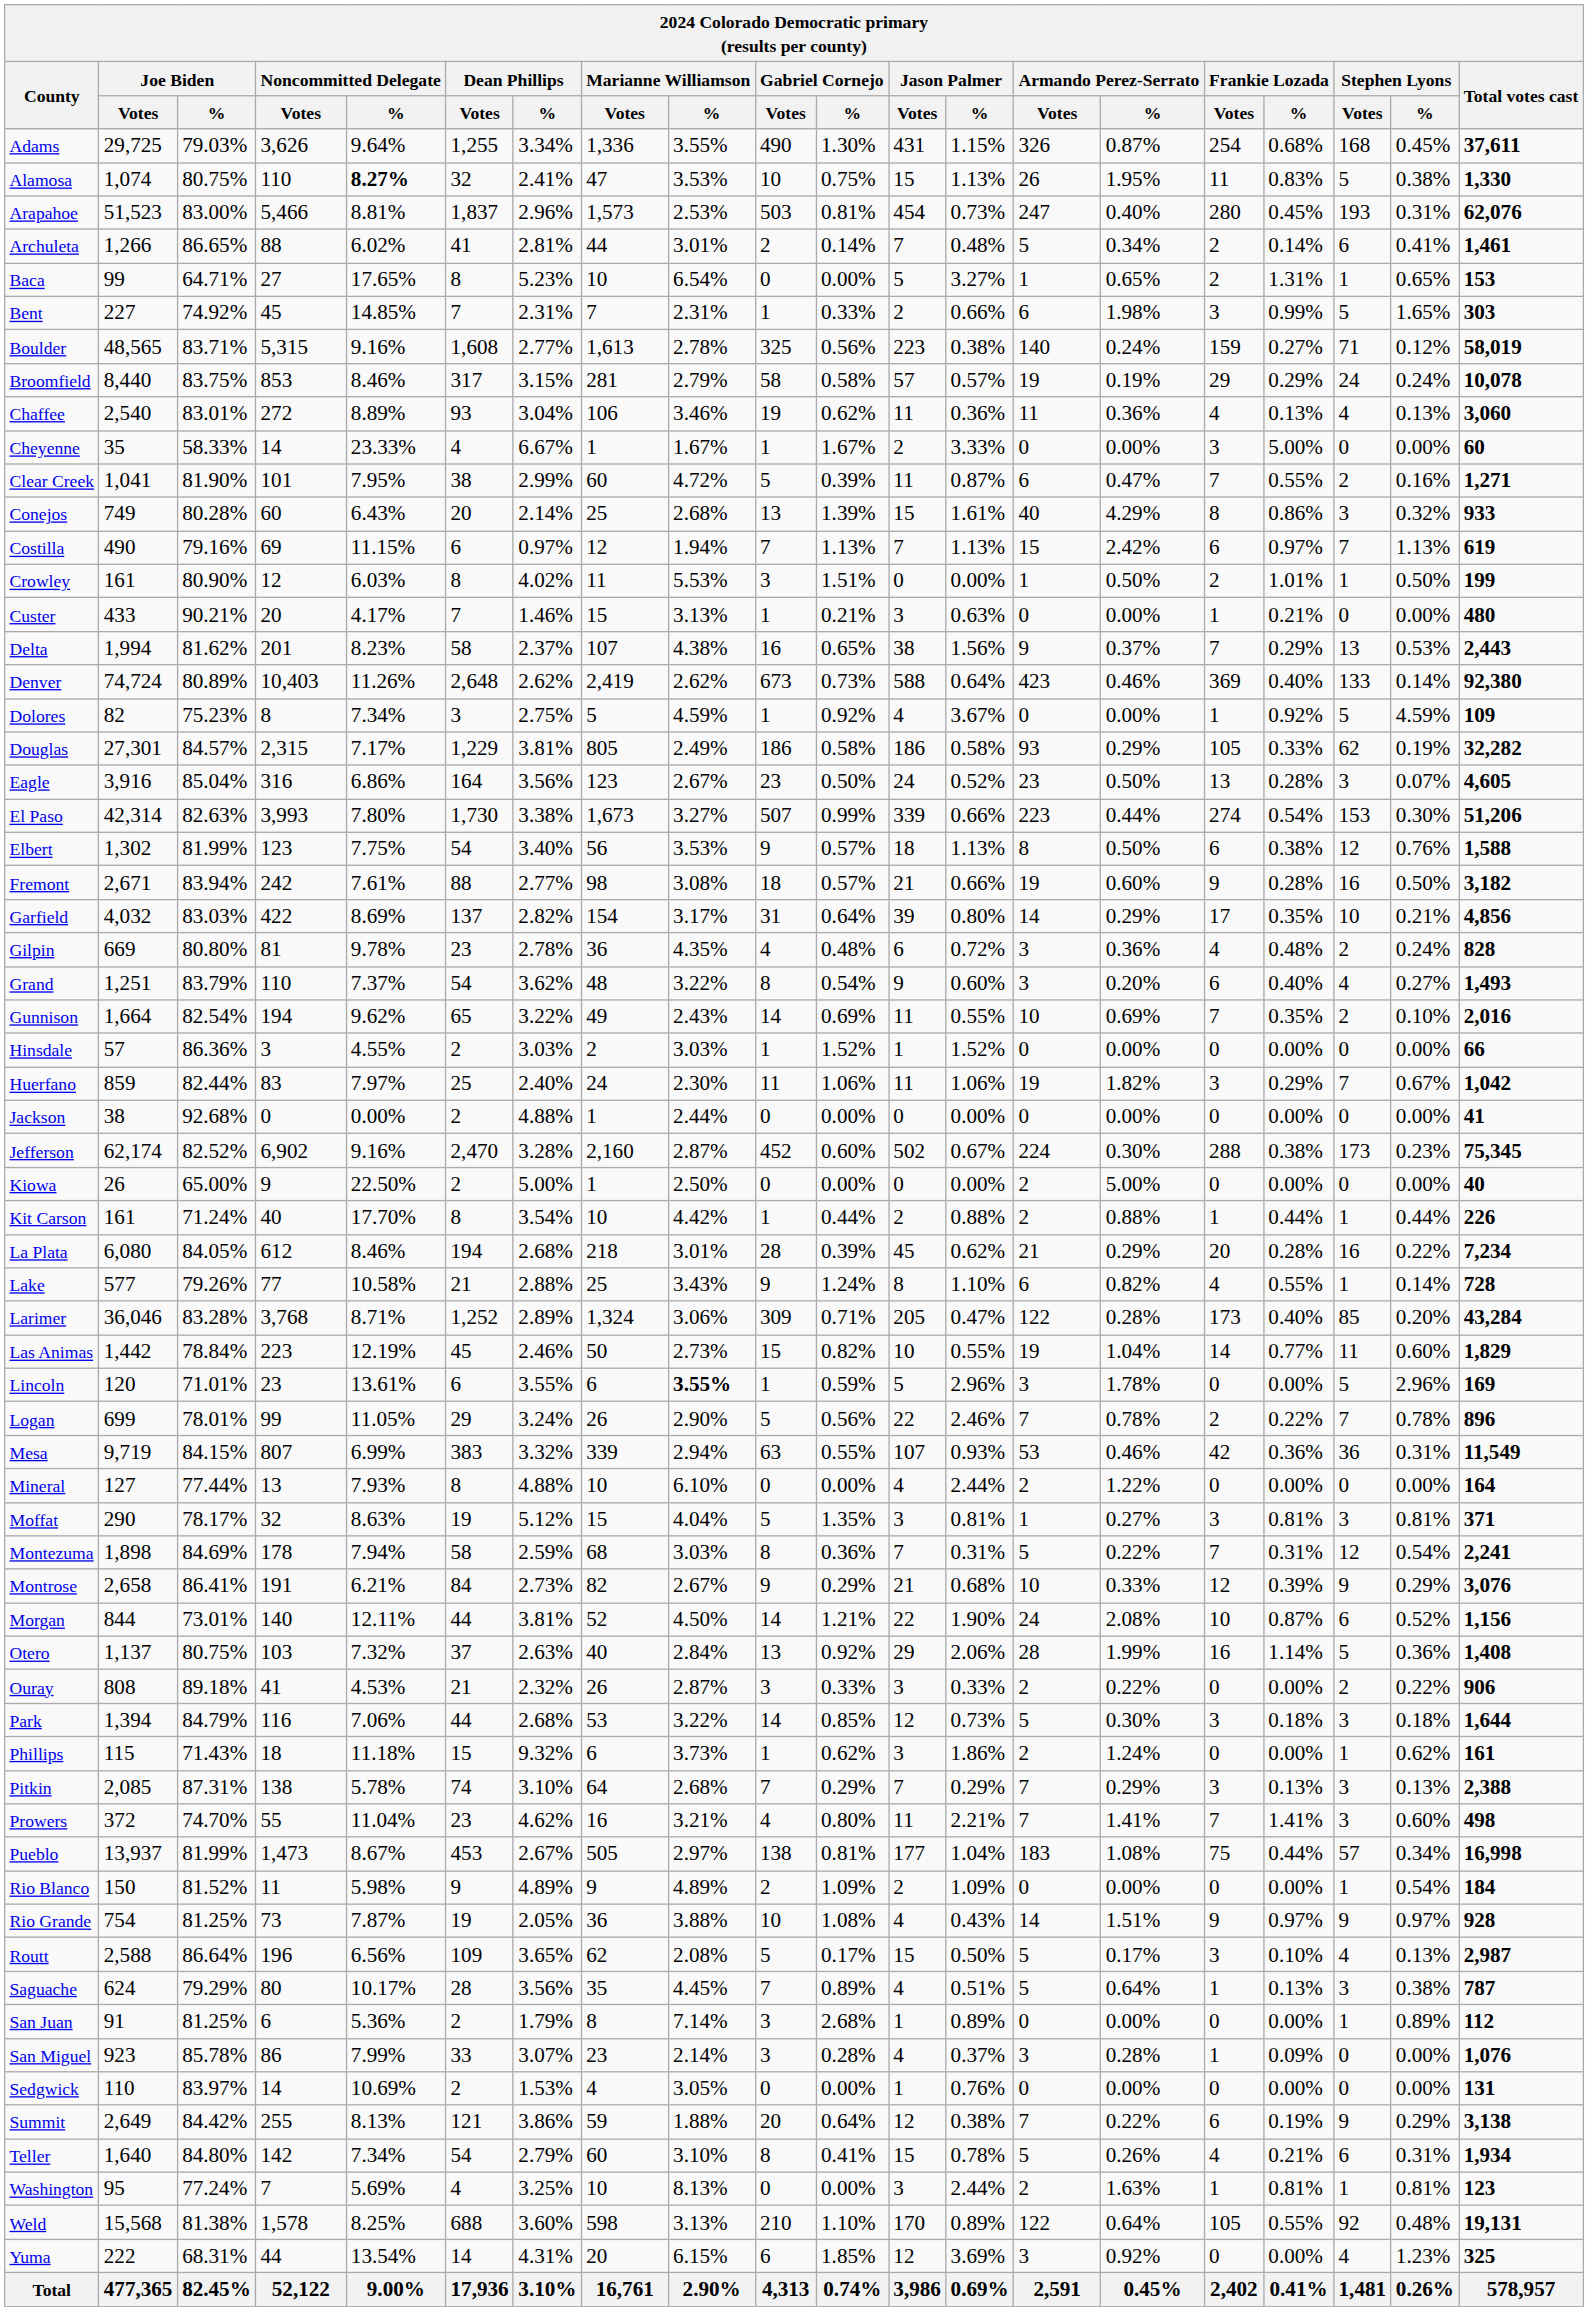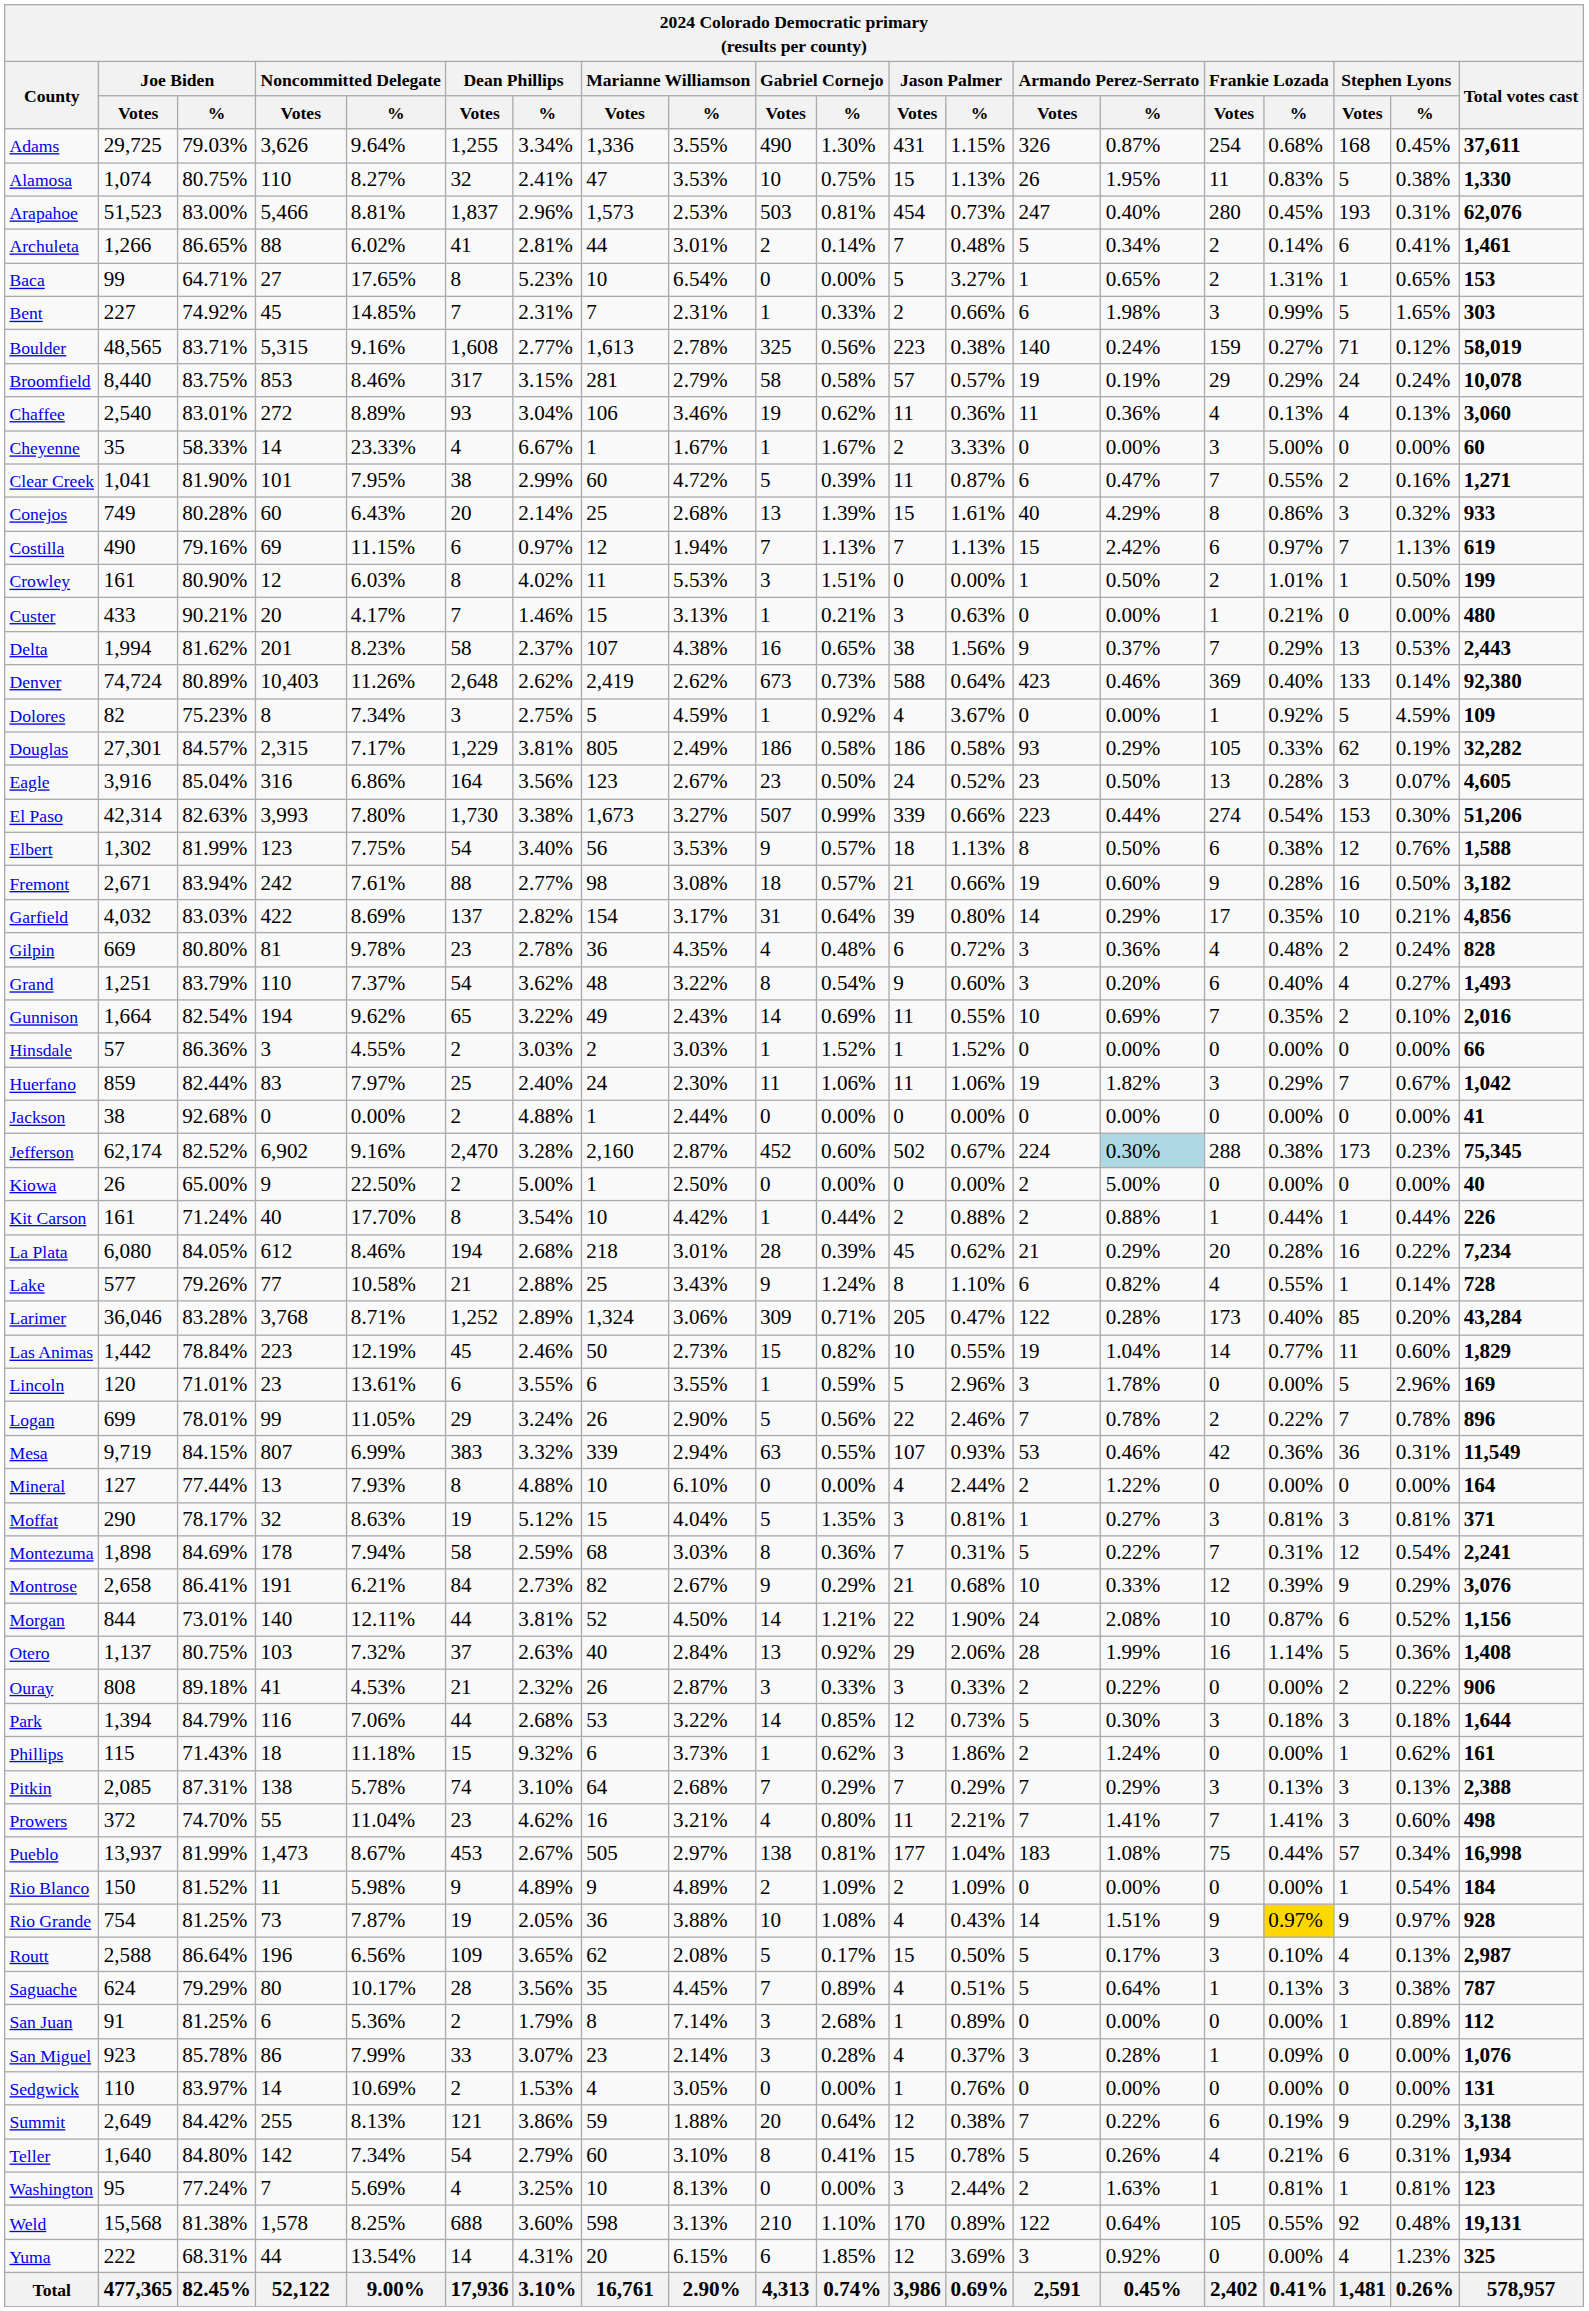(380, 178) bold -> (378, 178) normal
(1133, 1150) no background -> (1133, 1150) lightblue background
(702, 1384) bold -> (700, 1384) normal
(1296, 1920) no background -> (1296, 1920) gold background
